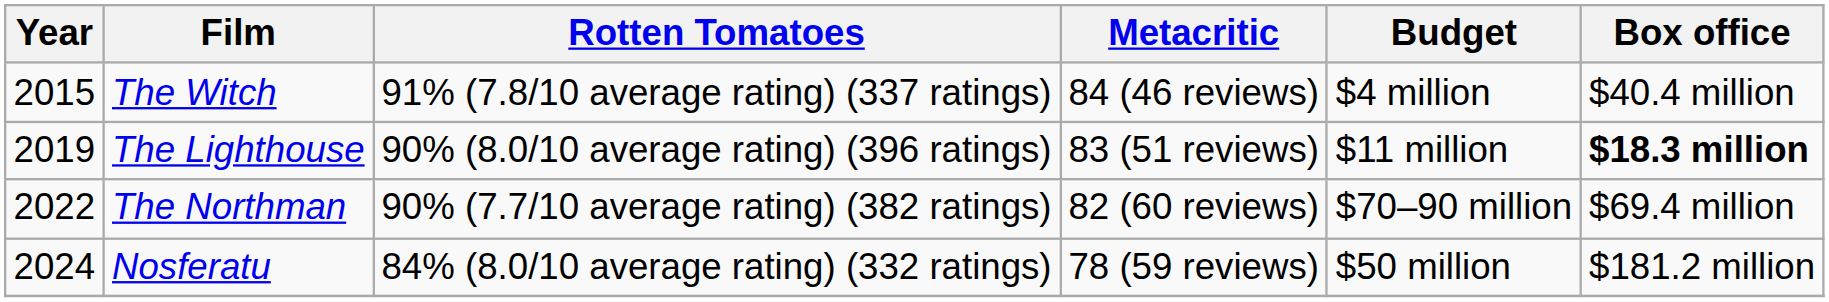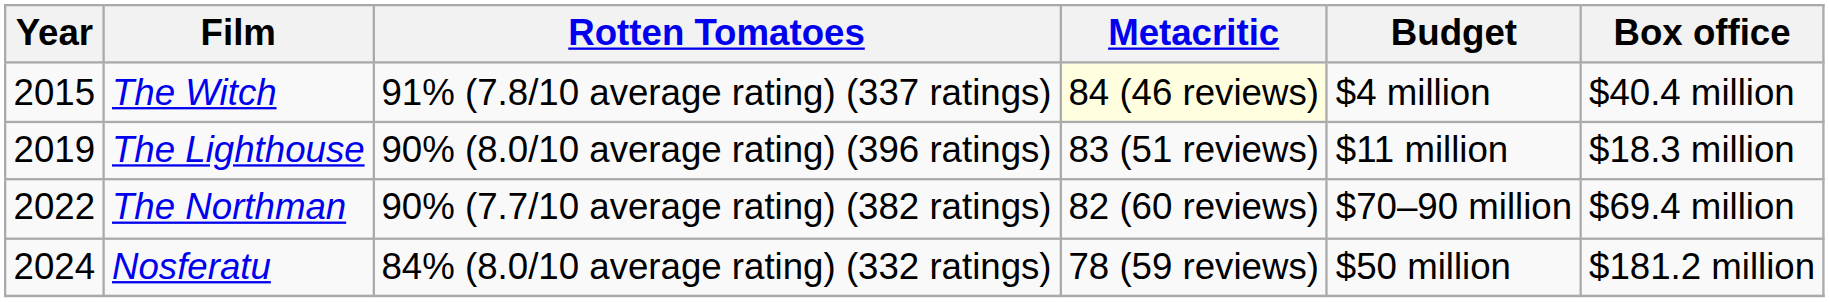(1194, 91) no background -> (1194, 91) lightyellow background
(1699, 149) bold -> (1692, 149) normal
